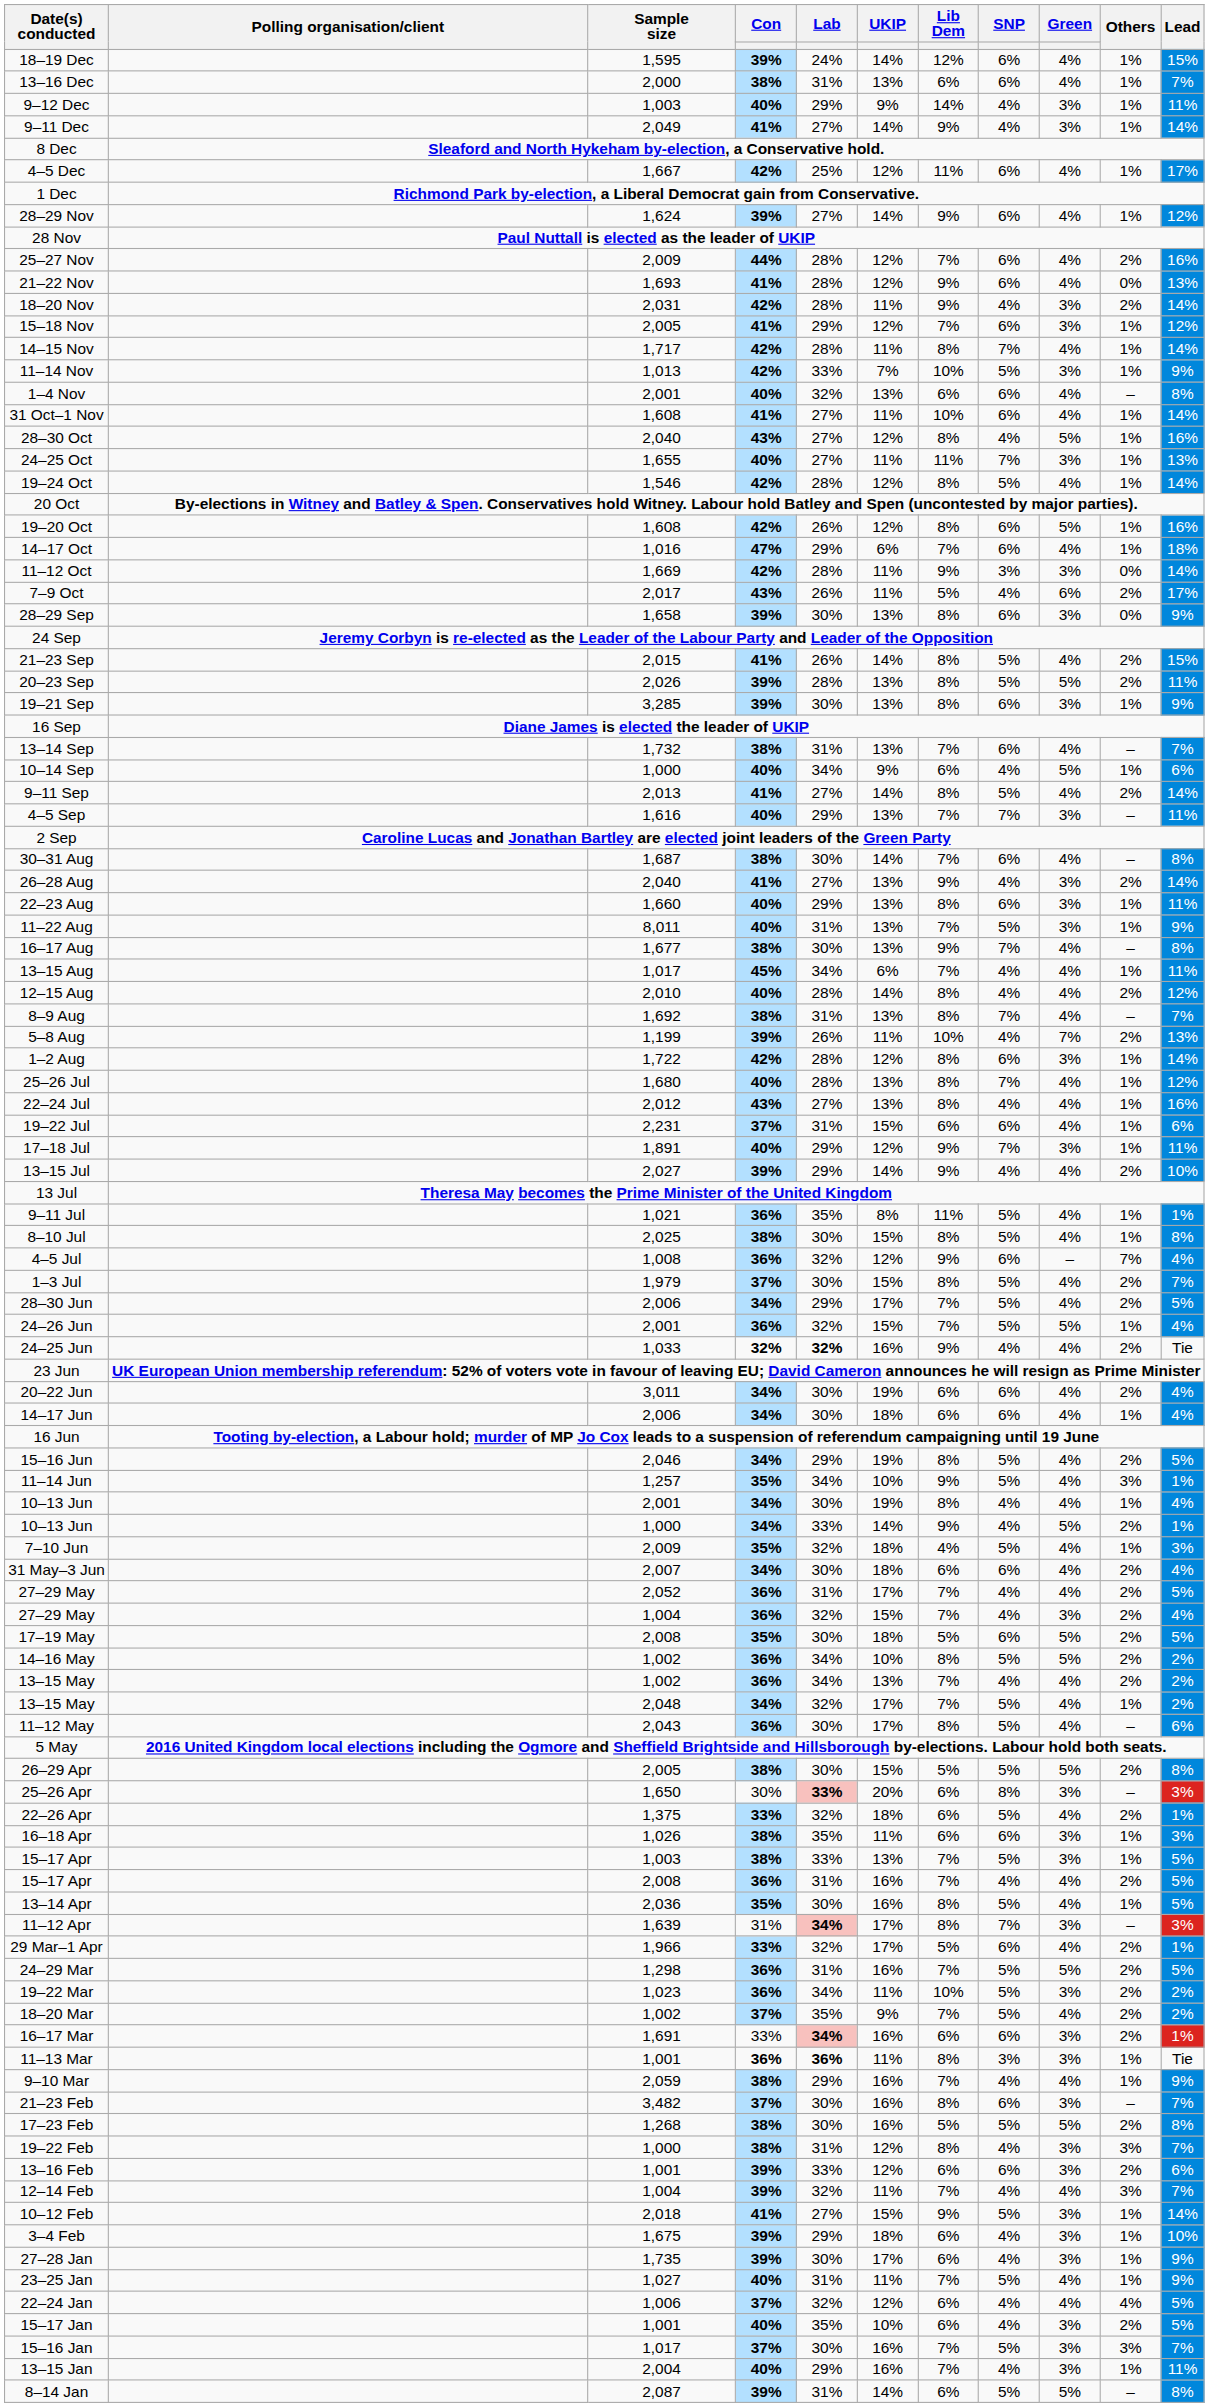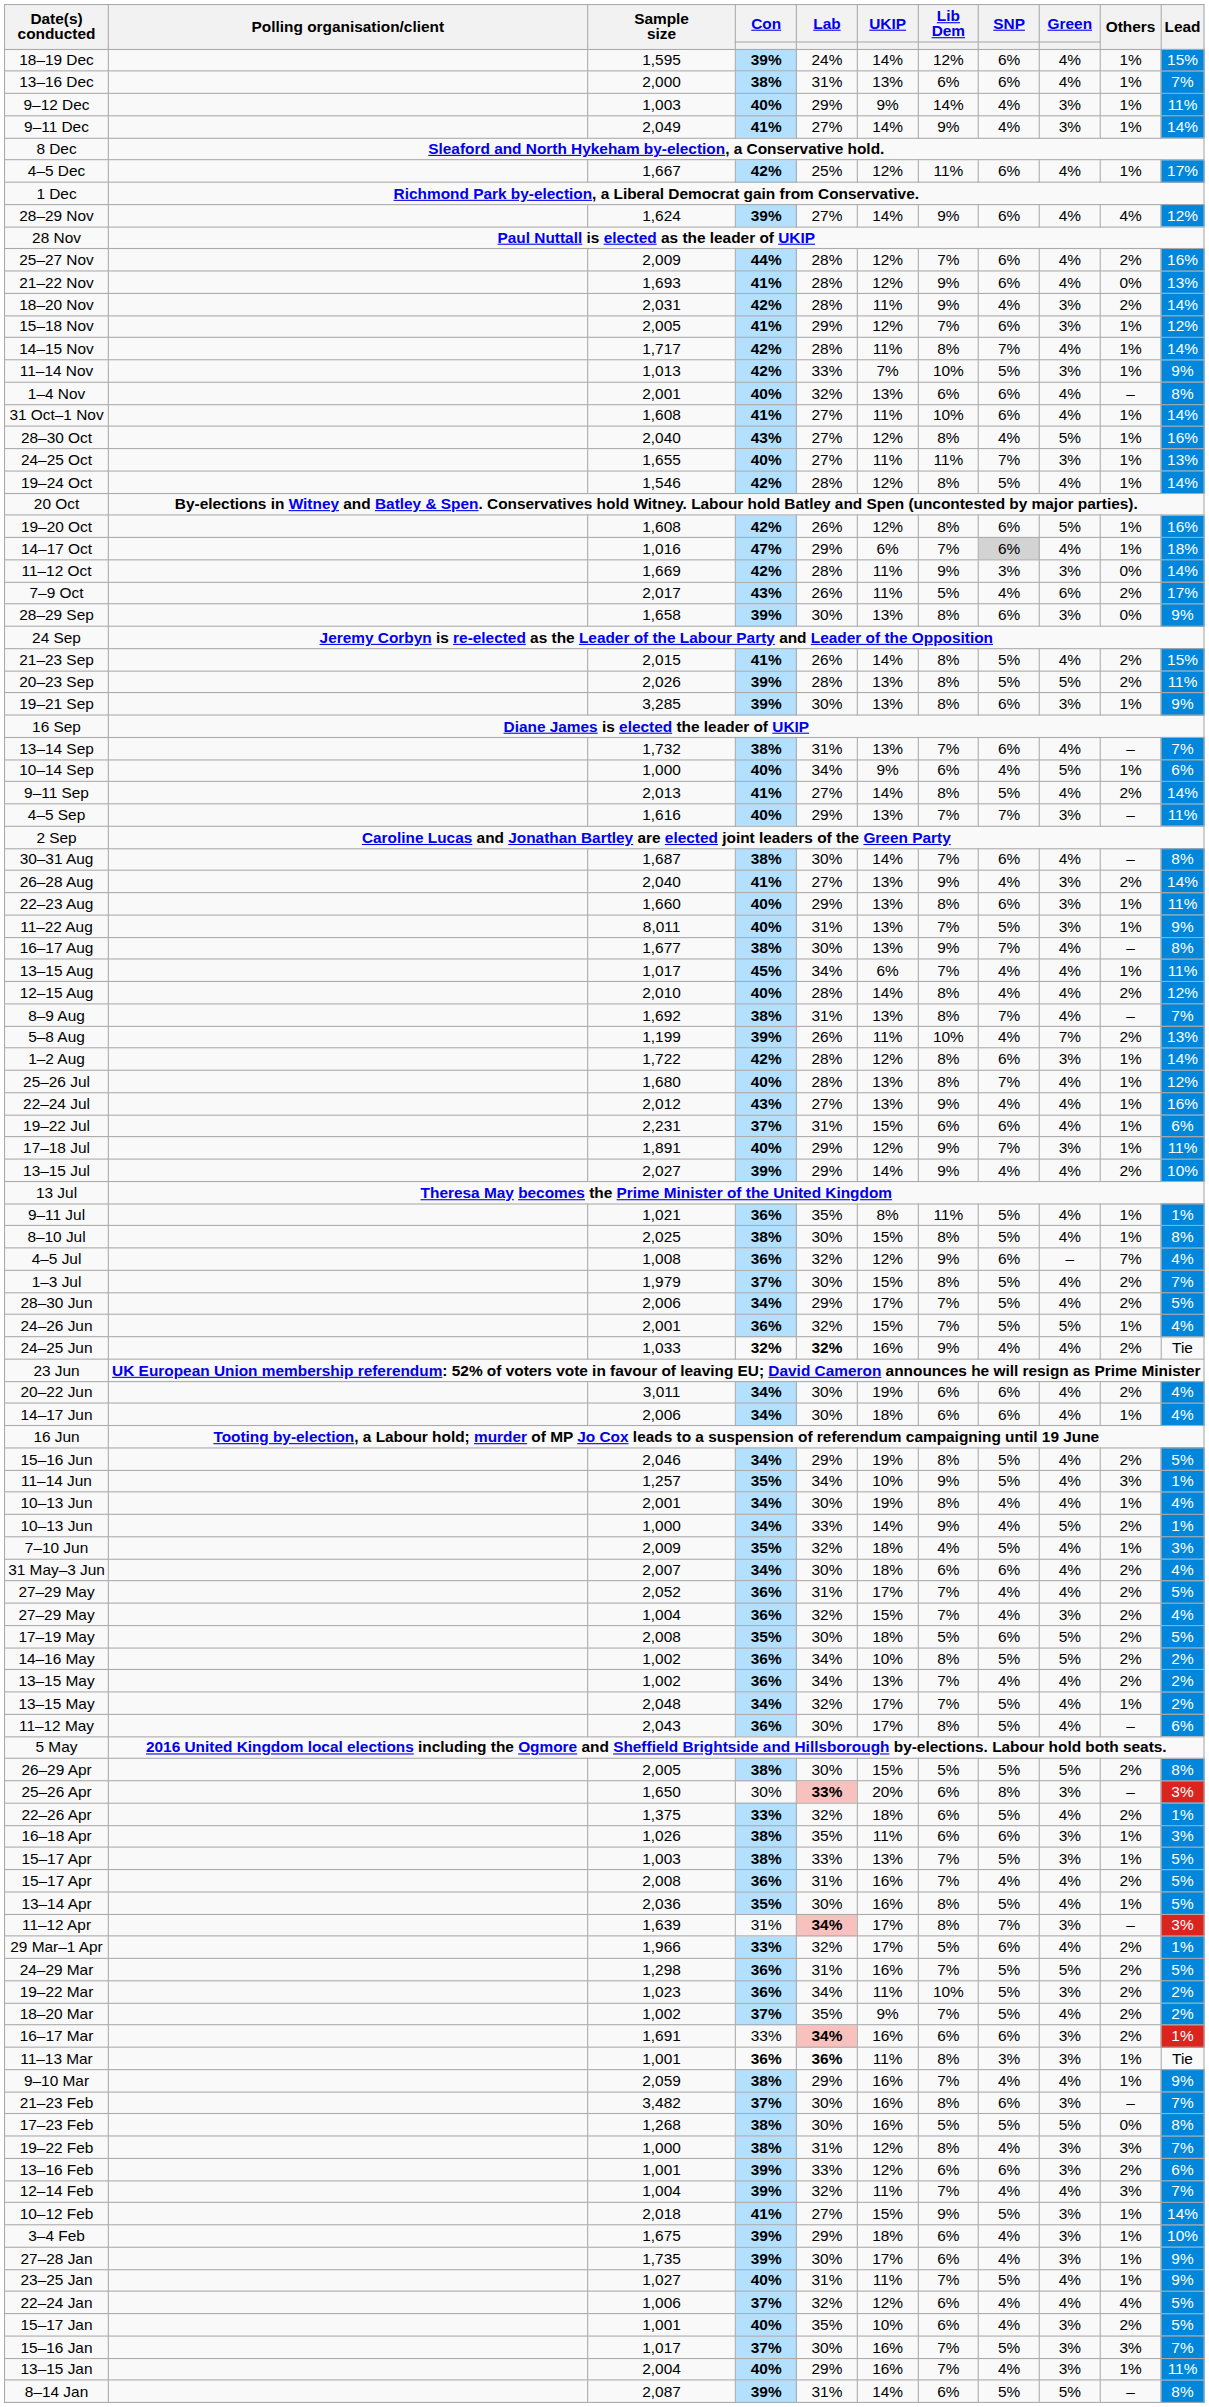(1131, 216) 1% -> (1131, 216) 4%
(1009, 549) no background -> (1009, 549) lightgrey background
(948, 1104) 8% -> (948, 1104) 9%
(1131, 2125) 2% -> (1131, 2125) 0%
